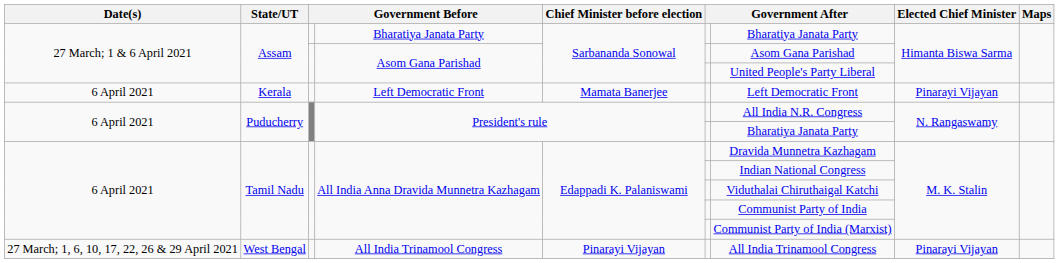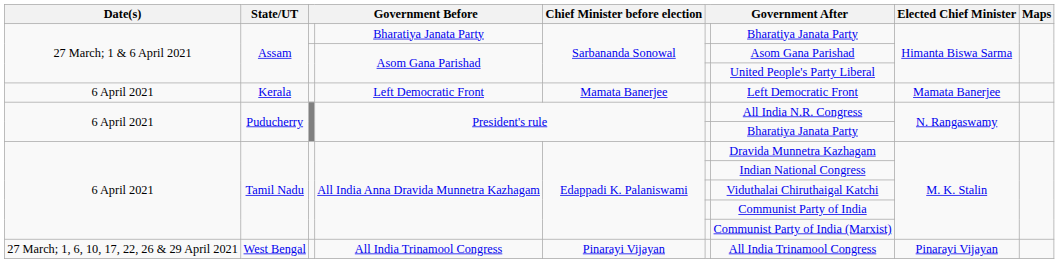(957, 92) Pinarayi Vijayan -> (957, 92) Mamata Banerjee
